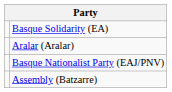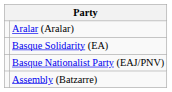rows swapped: (60, 28) <-> (43, 45)
